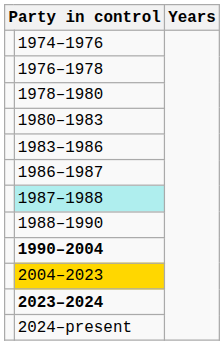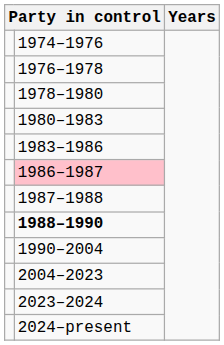(61, 173) no background -> (61, 173) pink background
(61, 198) paleturquoise background -> (61, 198) no background
(61, 224) normal -> (61, 224) bold
(61, 250) bold -> (61, 250) normal
(61, 276) gold background -> (61, 276) no background
(61, 302) bold -> (61, 302) normal
